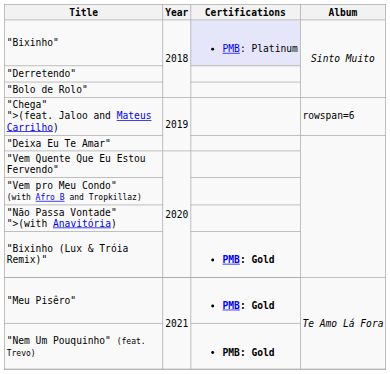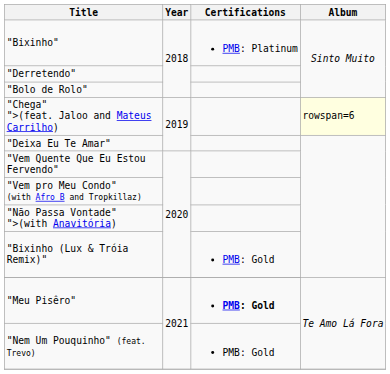(245, 49) lavender background -> (245, 49) no background
(328, 116) no background -> (328, 116) lightyellow background
(245, 260) bold -> (245, 260) normal
(245, 352) bold -> (245, 352) normal
